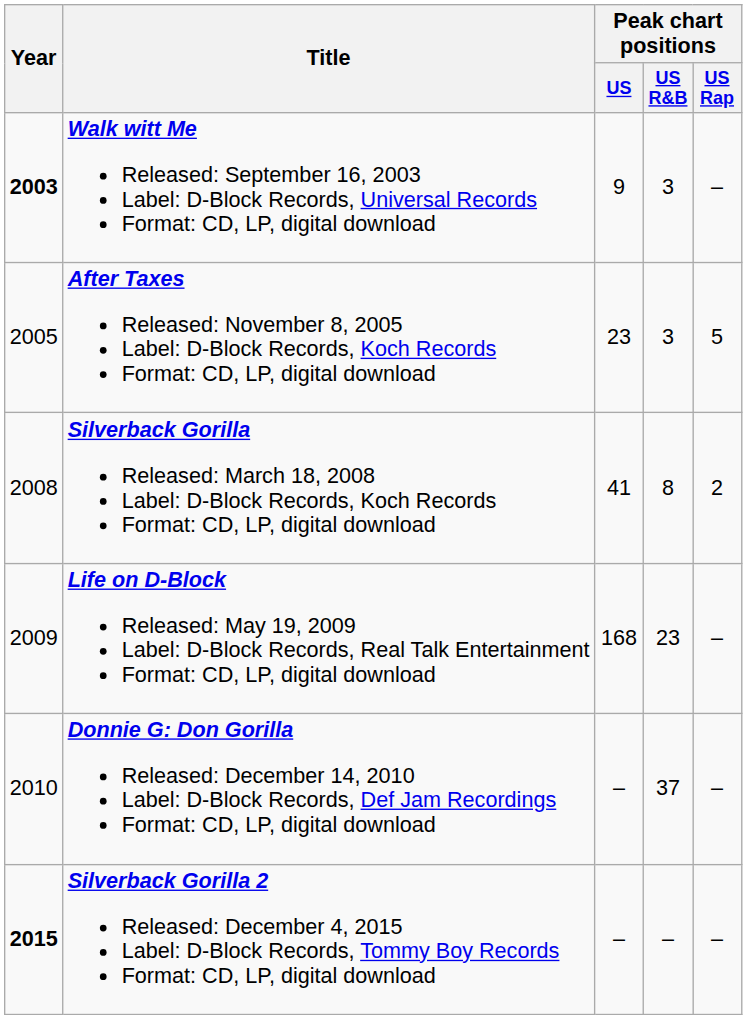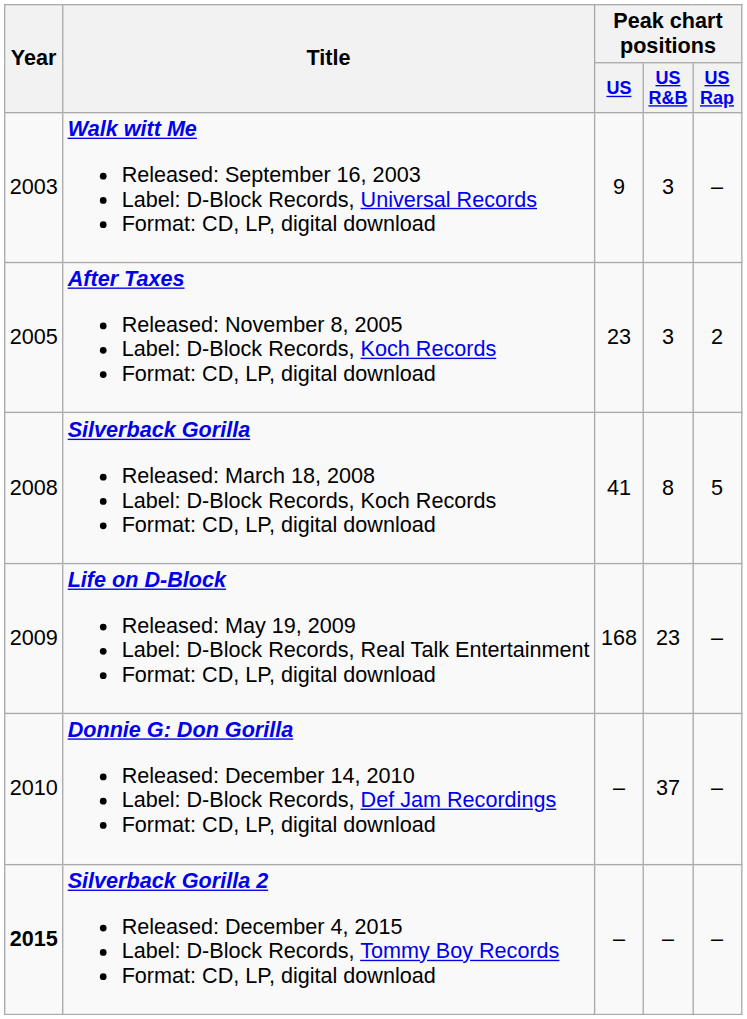(34, 187) bold -> (34, 187) normal
(717, 337) 5 -> (717, 337) 2
(717, 487) 2 -> (717, 487) 5
